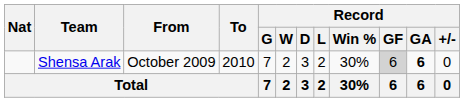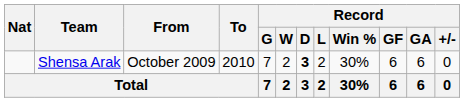(305, 62) normal -> (305, 62) bold
(393, 62) lightgrey background -> (393, 62) no background
(421, 62) bold -> (421, 62) normal
